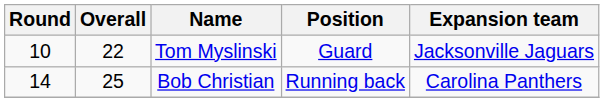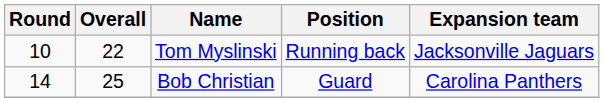(345, 50) Guard -> (345, 50) Running back
(345, 81) Running back -> (345, 81) Guard
